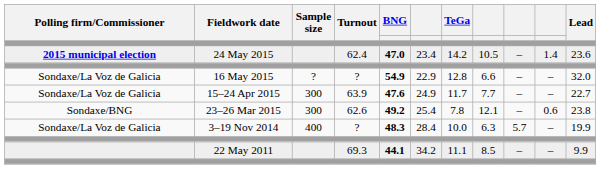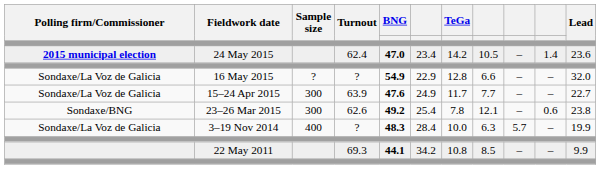(457, 150) 11.1 -> (457, 150) 10.8
